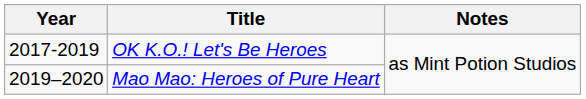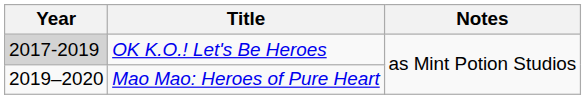(54, 49) no background -> (54, 49) lightgrey background
